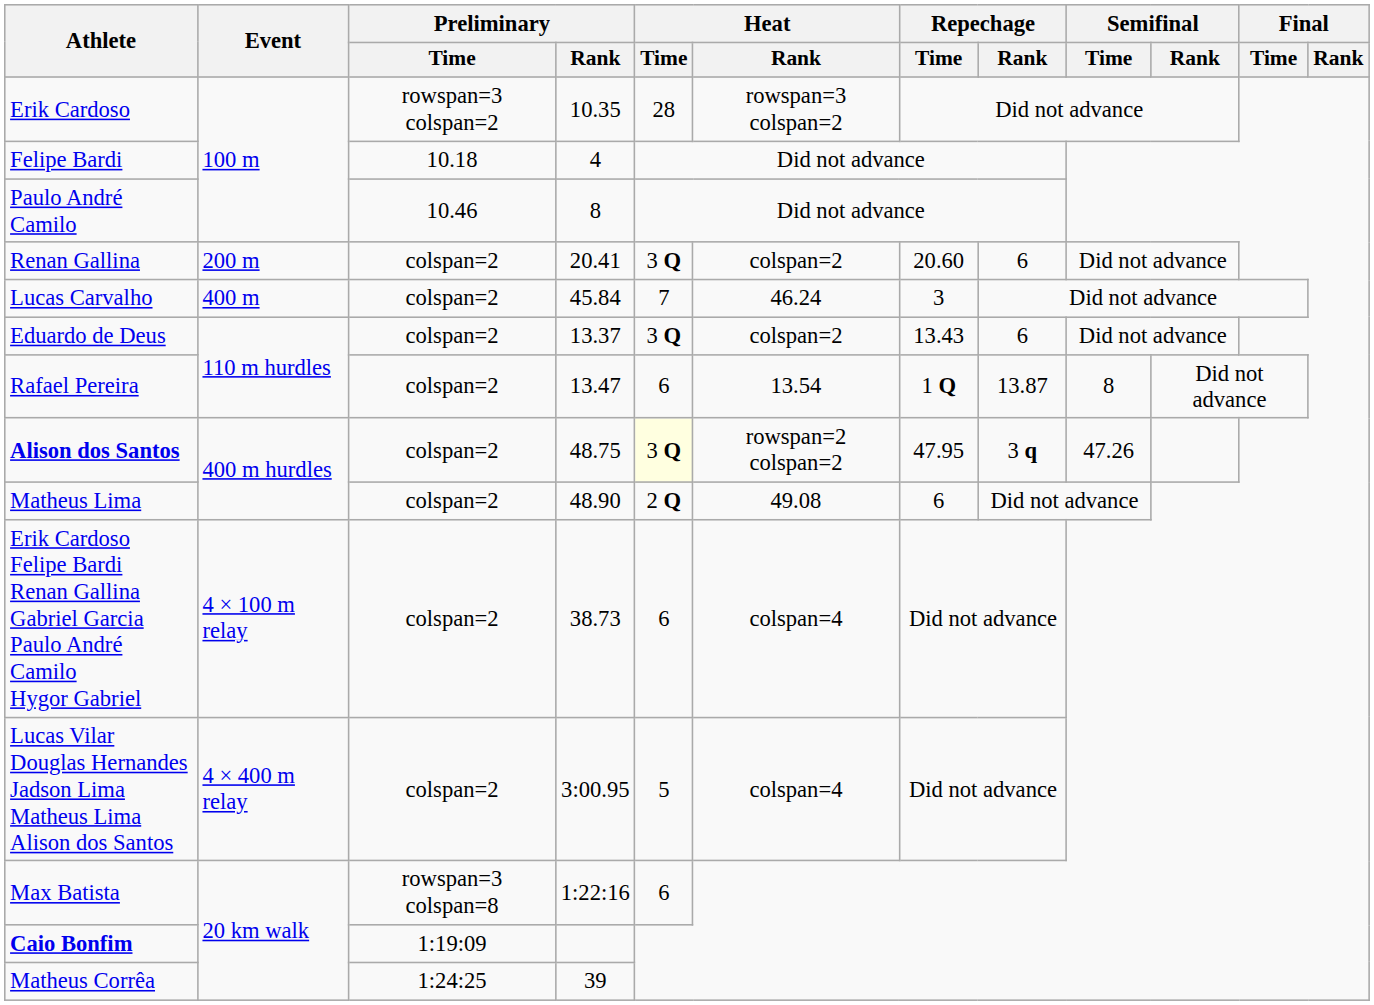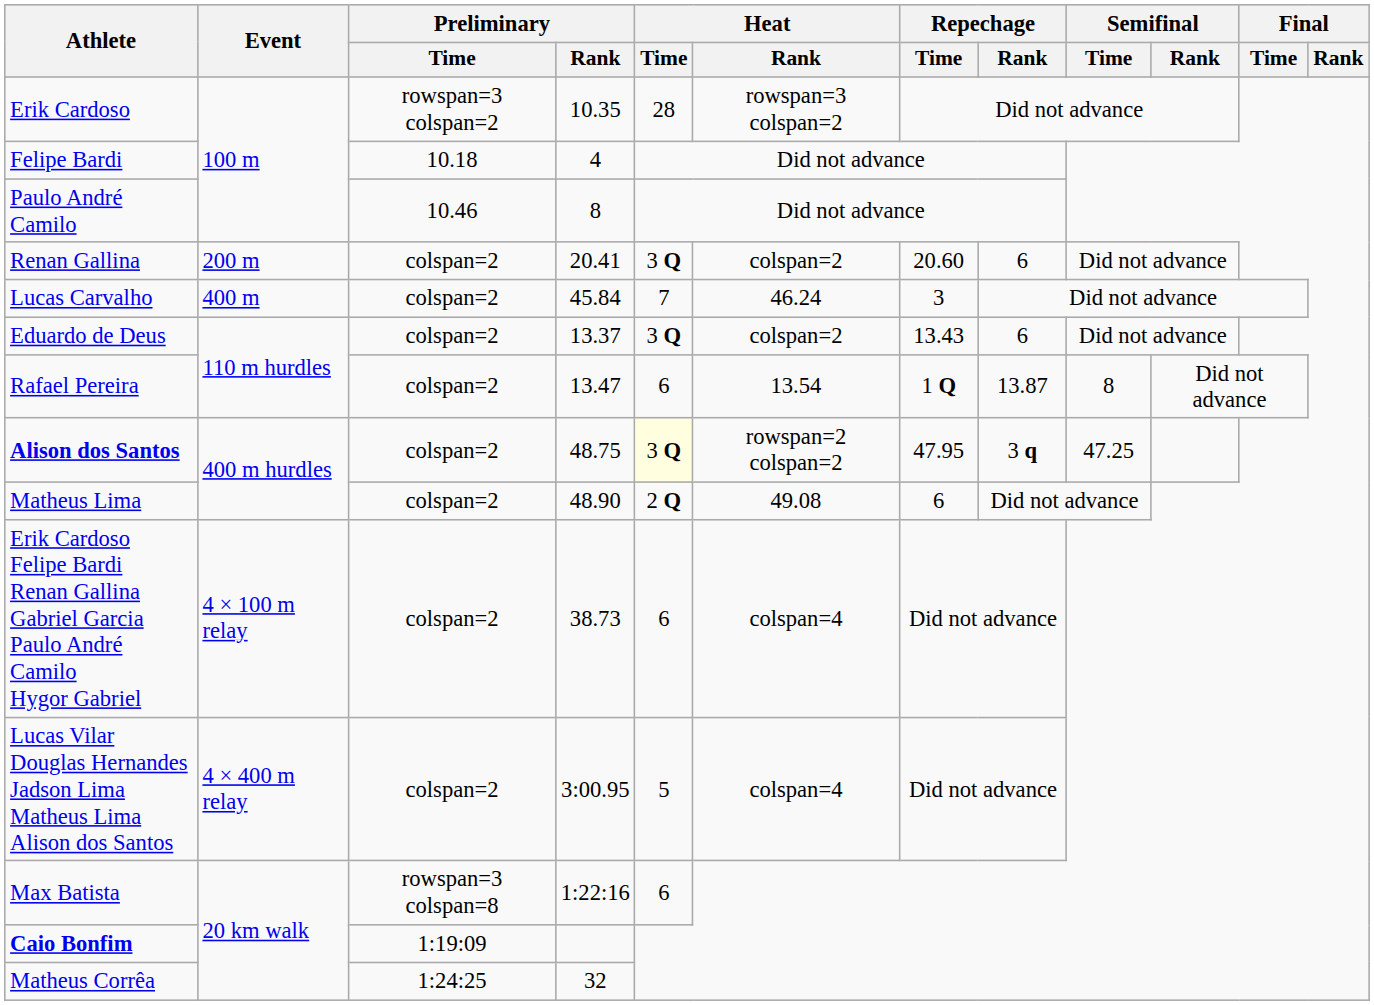(1109, 450) 47.26 -> (1109, 450) 47.25
(595, 981) 39 -> (595, 981) 32
